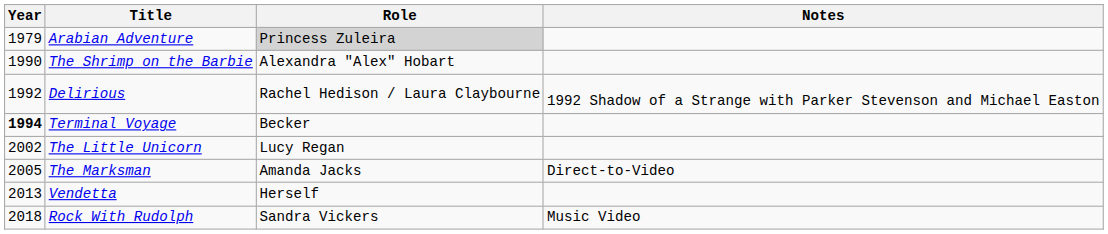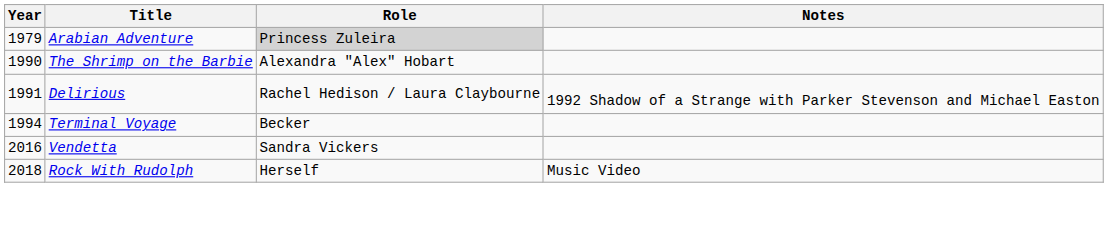(25, 94) 1992 -> (25, 94) 1991
(25, 125) bold -> (25, 125) normal
- row: (125, 148)
- row: (100, 171)
(25, 194) 2013 -> (25, 148) 2016
(289, 194) Herself -> (319, 148) Sandra Vickers
(319, 217) Sandra Vickers -> (289, 171) Herself
